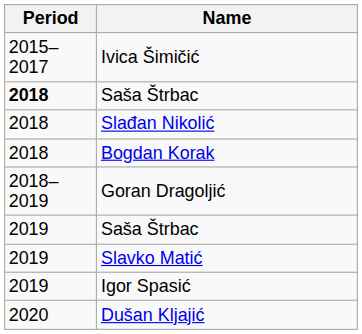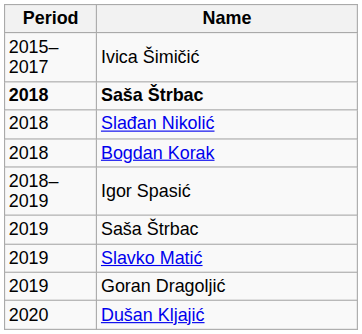(150, 95) normal -> (152, 95) bold
(163, 191) Goran Dragoljić -> (146, 191) Igor Spasić
(146, 286) Igor Spasić -> (163, 286) Goran Dragoljić
